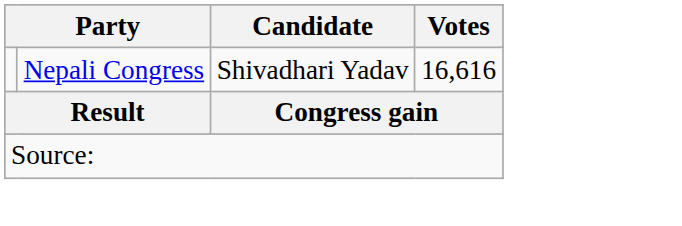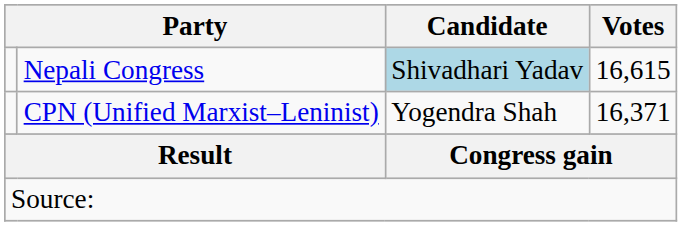(313, 69) no background -> (487, 69) lightblue background
(459, 69) 16,616 -> (633, 69) 16,615
+ row: (201, 112)
